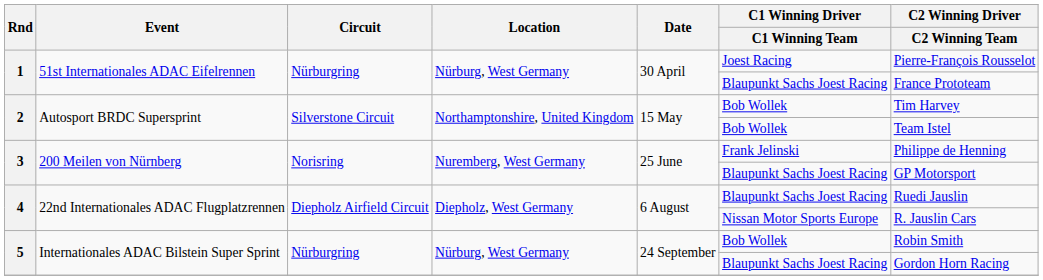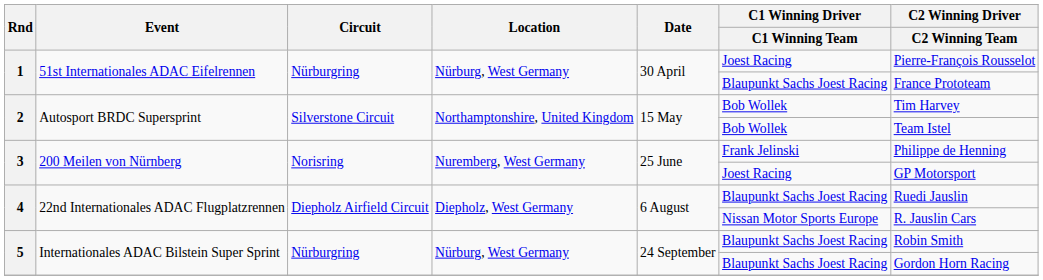(805, 174) Blaupunkt Sachs Joest Racing -> (757, 174) Joest Racing
(755, 241) Bob Wollek -> (805, 241) Blaupunkt Sachs Joest Racing
